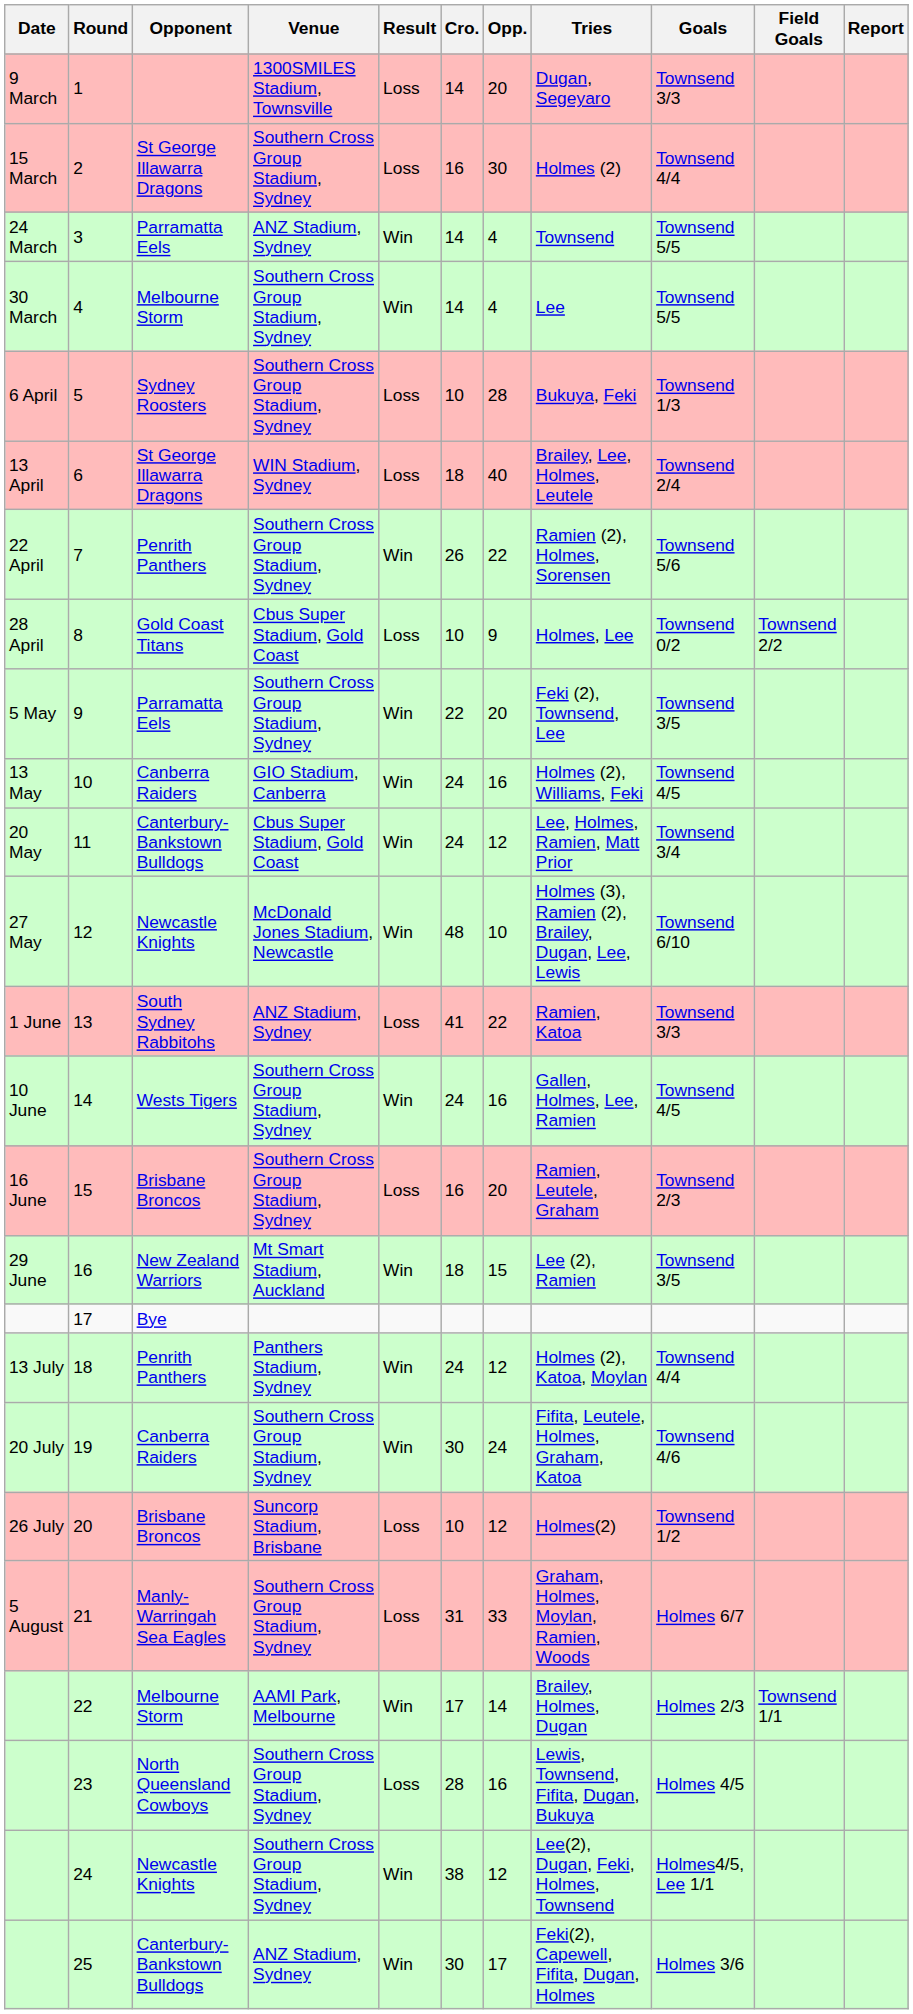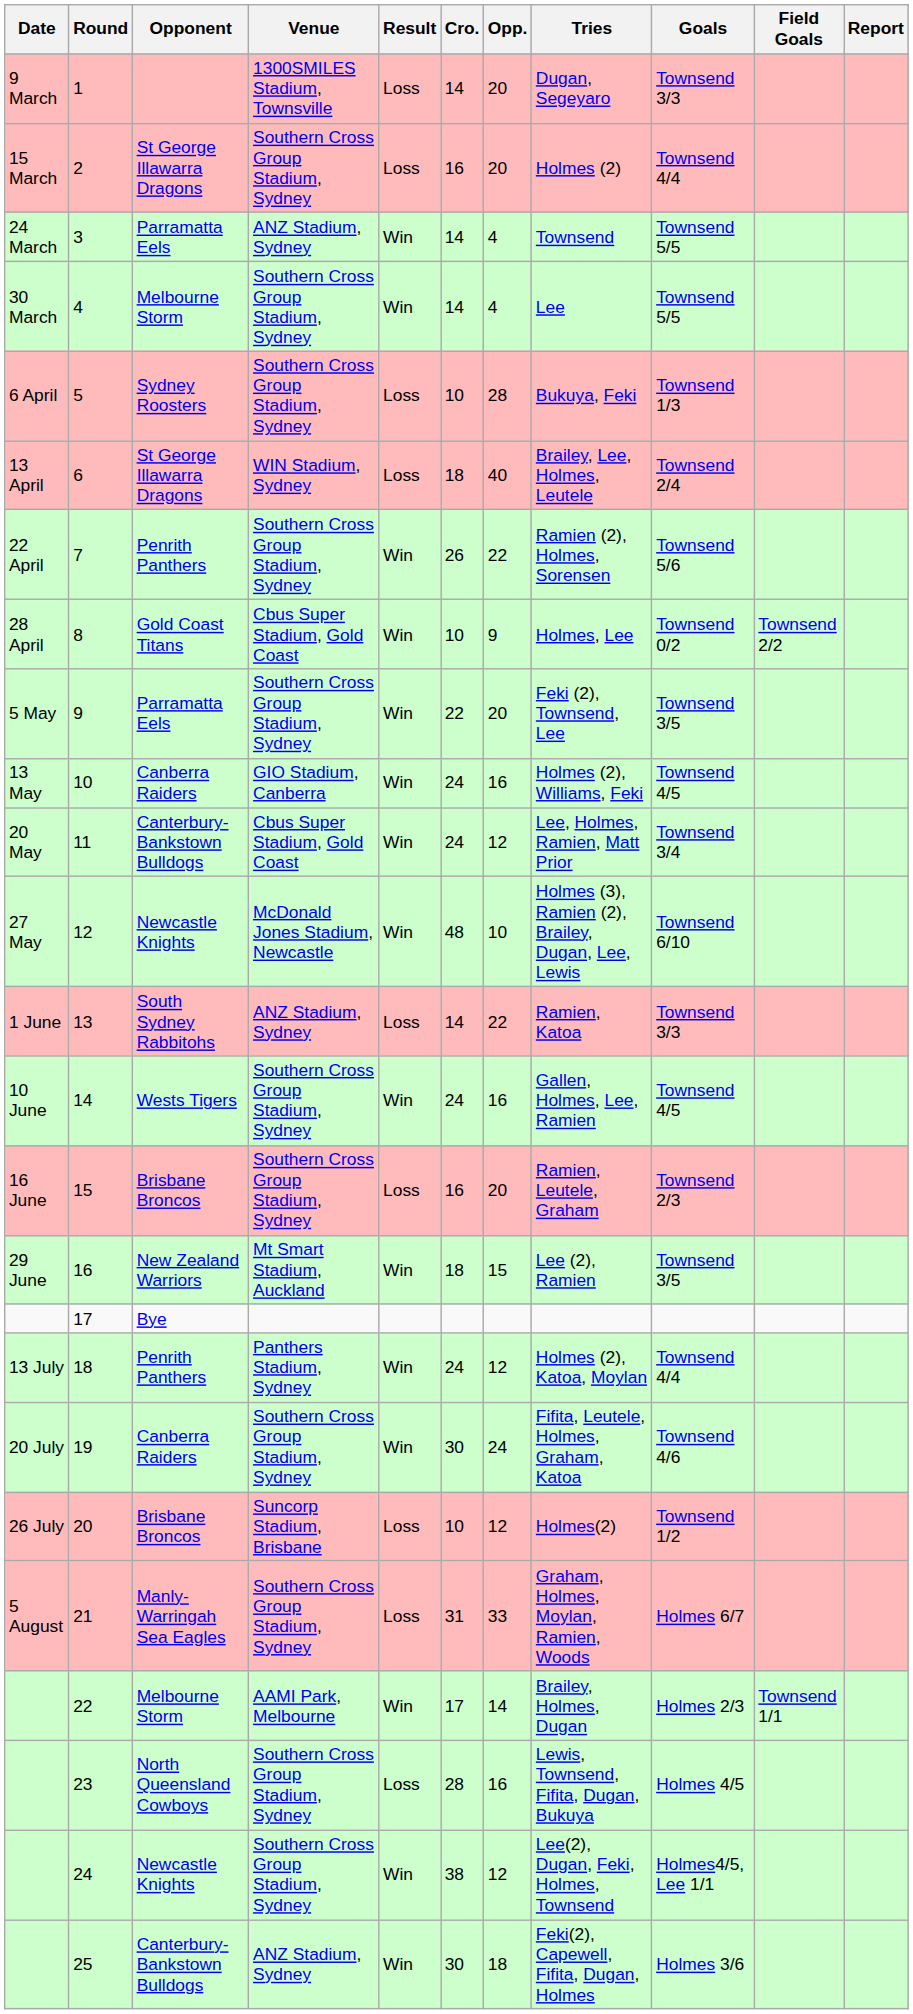(498, 168) 30 -> (498, 168) 20
(401, 634) Loss -> (398, 634) Win
(454, 1021) 41 -> (454, 1021) 14
(498, 1964) 17 -> (498, 1964) 18
